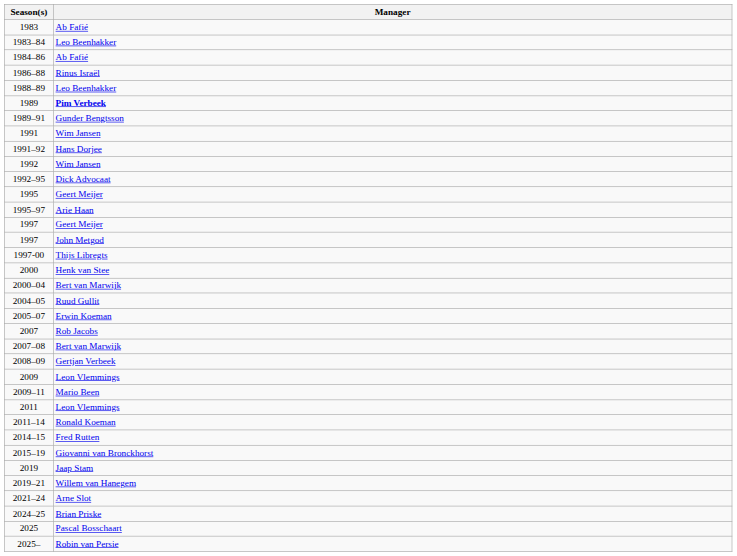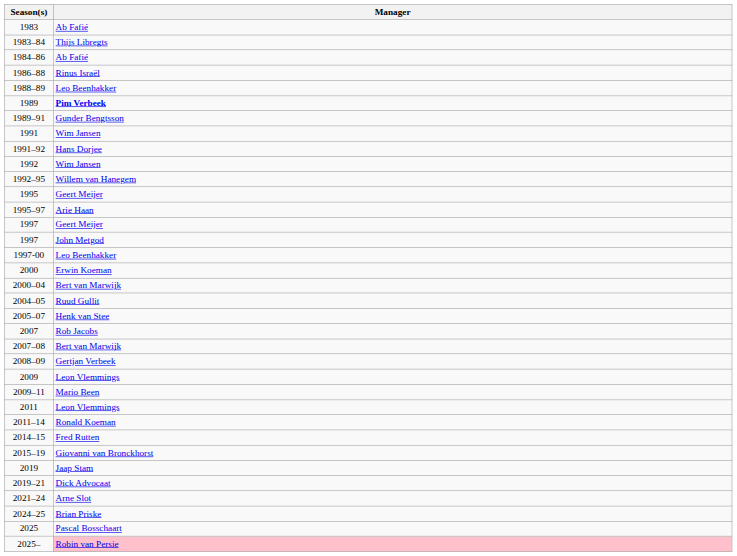(86, 42) Leo Beenhakker -> (82, 42) Thijs Libregts
(83, 179) Dick Advocaat -> (96, 179) Willem van Hanegem
(82, 255) Thijs Libregts -> (86, 255) Leo Beenhakker
(82, 270) Henk van Stee -> (84, 270) Erwin Koeman
(84, 316) Erwin Koeman -> (82, 316) Henk van Stee
(96, 483) Willem van Hanegem -> (83, 483) Dick Advocaat
(87, 544) no background -> (87, 544) pink background
